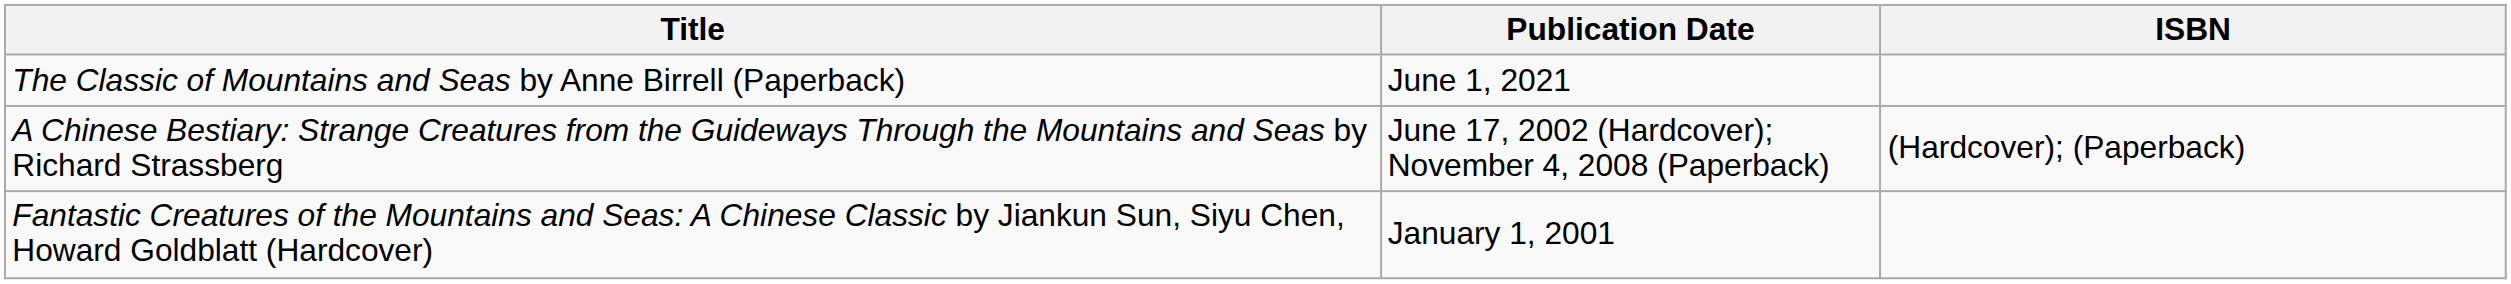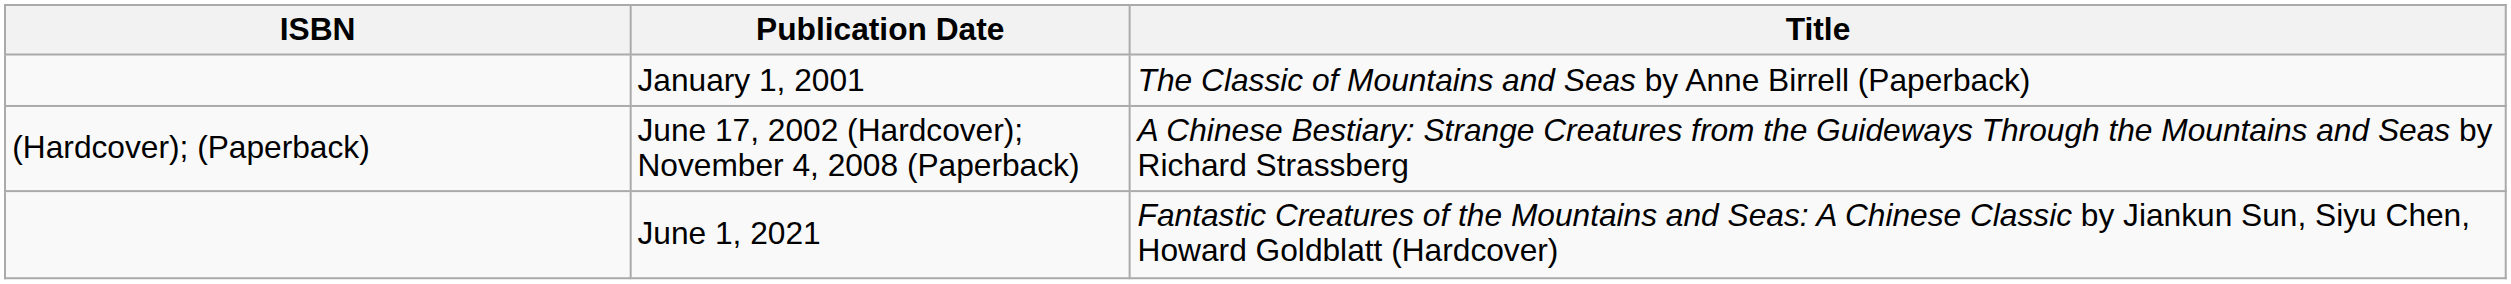columns swapped: (693, 29) <-> (2193, 29)
(1479, 79) June 1, 2021 -> (751, 79) January 1, 2001
(1501, 233) January 1, 2001 -> (729, 233) June 1, 2021
